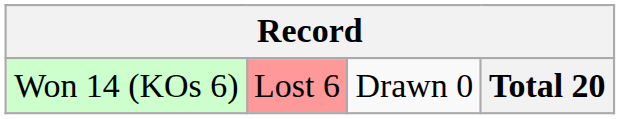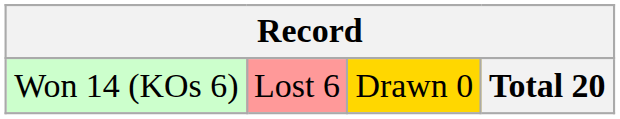(414, 85) no background -> (414, 85) gold background
